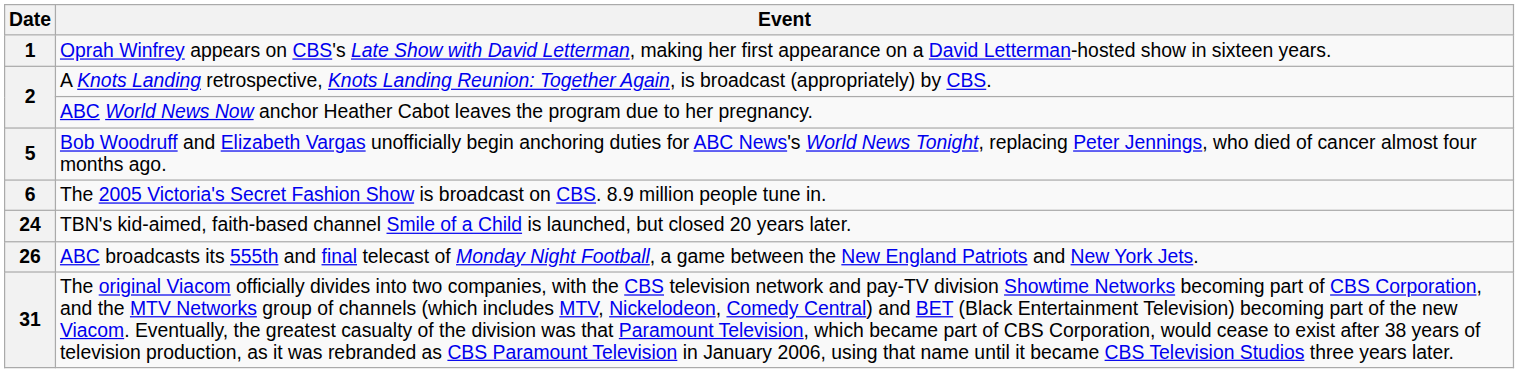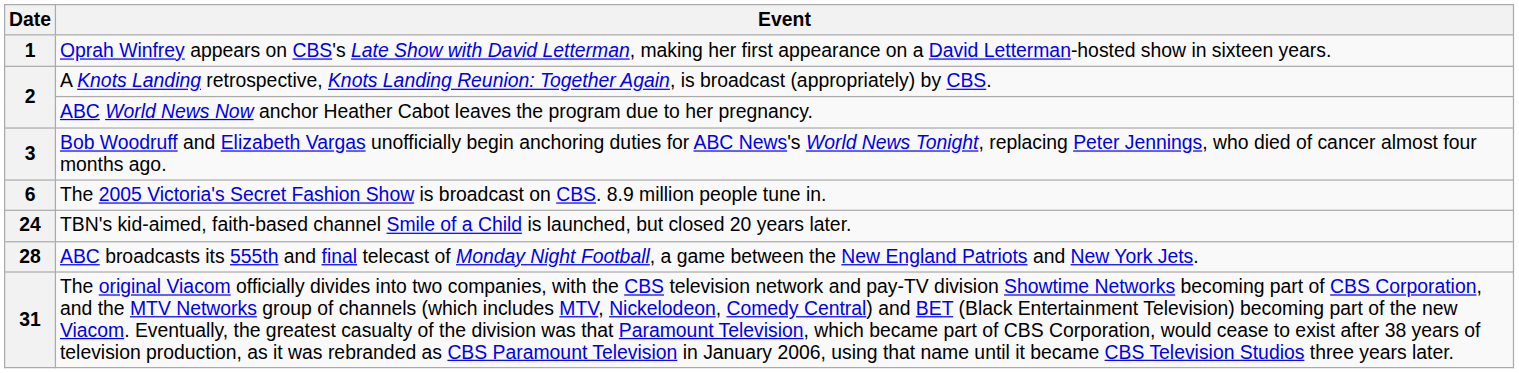(30, 153) 5 -> (30, 153) 3
(30, 256) 26 -> (30, 256) 28
